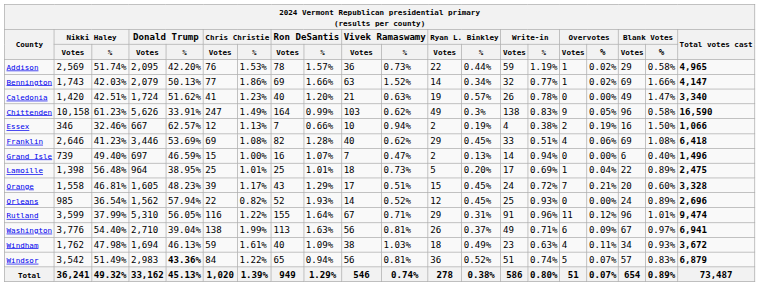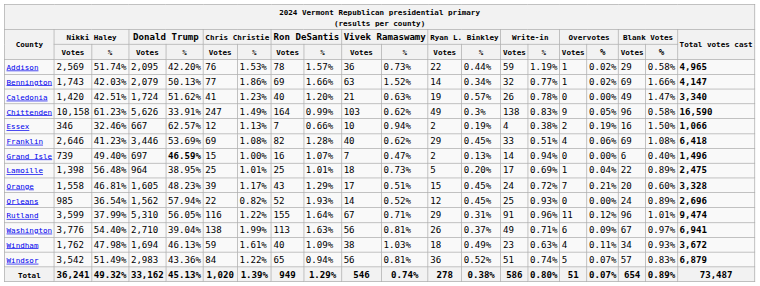(185, 156) normal -> (185, 156) bold
(185, 260) bold -> (185, 260) normal
